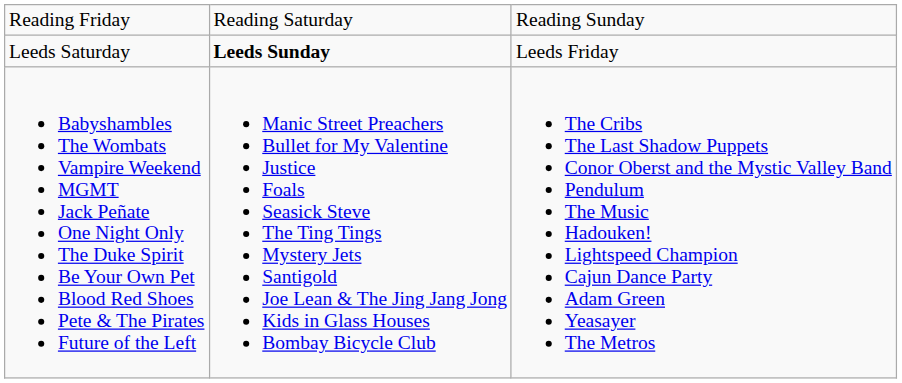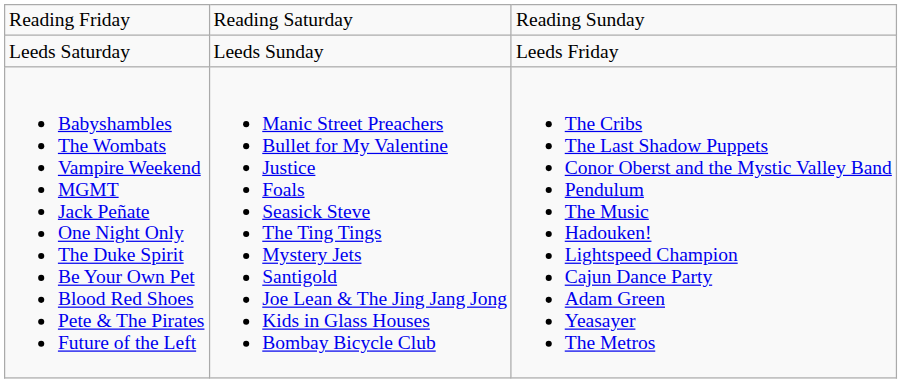(272, 50) bold -> (268, 50) normal
